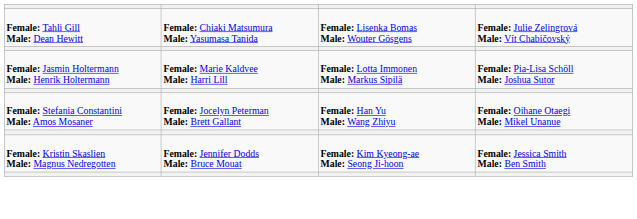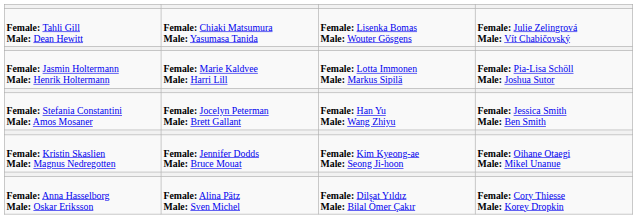(524, 117) Female: Oihane Otaegi Male: Mikel Unanue -> (522, 117) Female: Jessica Smith Male: Ben Smith
(522, 159) Female: Jessica Smith Male: Ben Smith -> (524, 159) Female: Oihane Otaegi Male: Mikel Unanue
+ row: (58, 200)
